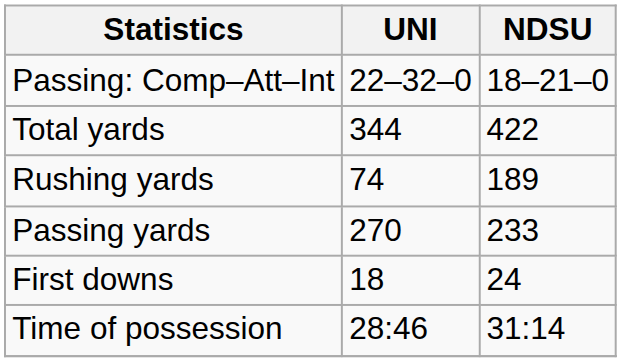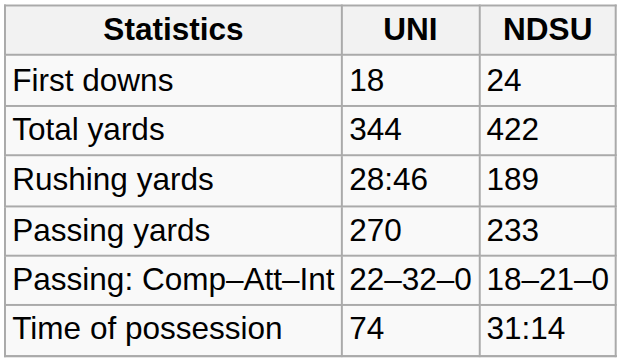rows swapped: (93, 279) <-> (173, 80)
(367, 179) 74 -> (389, 179) 28:46
(389, 329) 28:46 -> (367, 329) 74
